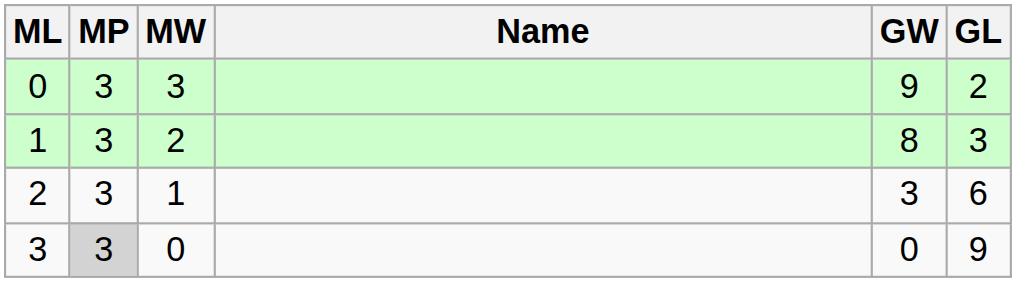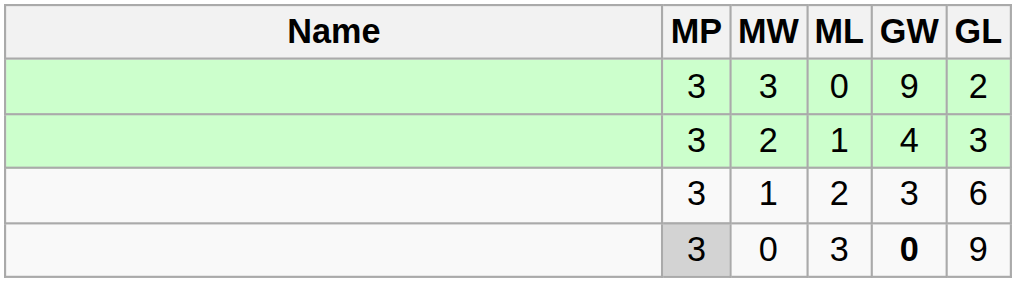columns swapped: (543, 31) <-> (38, 31)
(909, 140) 8 -> (909, 140) 4
(909, 248) normal -> (909, 248) bold
